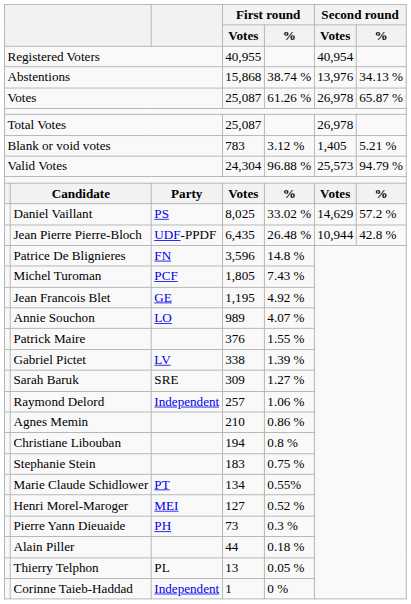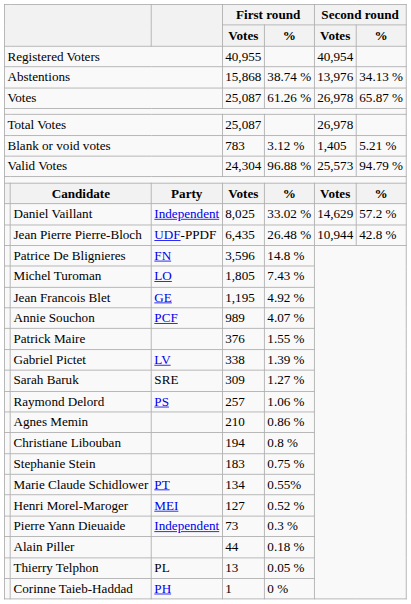(162, 214) PS -> (187, 214) Independent
(166, 276) PCF -> (163, 276) LO
(163, 318) LO -> (166, 318) PCF
(187, 401) Independent -> (162, 401) PS
(163, 526) PH -> (187, 526) Independent
(187, 588) Independent -> (163, 588) PH
